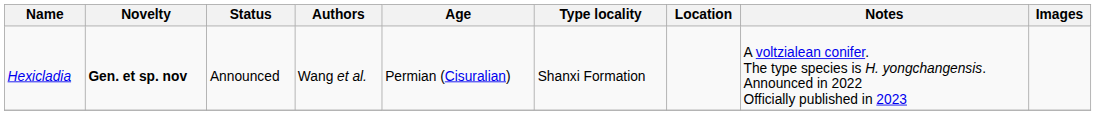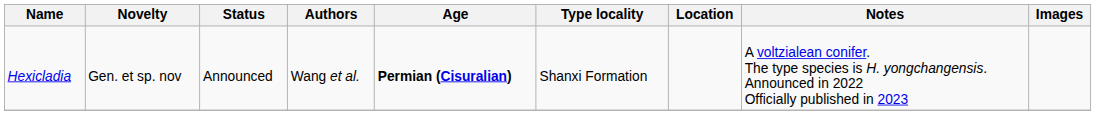(138, 75) bold -> (135, 75) normal
(448, 75) normal -> (445, 75) bold
